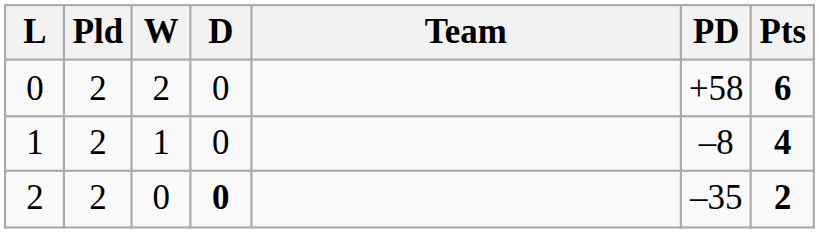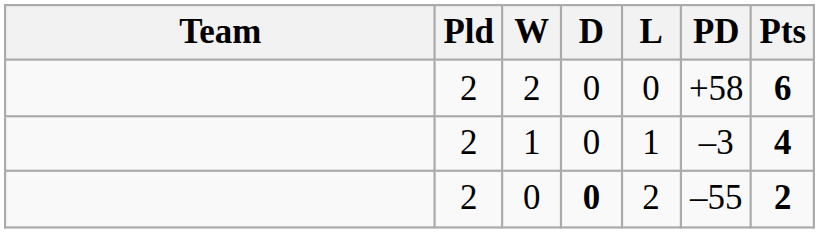columns swapped: (466, 32) <-> (35, 32)
(716, 142) –8 -> (716, 142) –3
(716, 198) –35 -> (716, 198) –55
